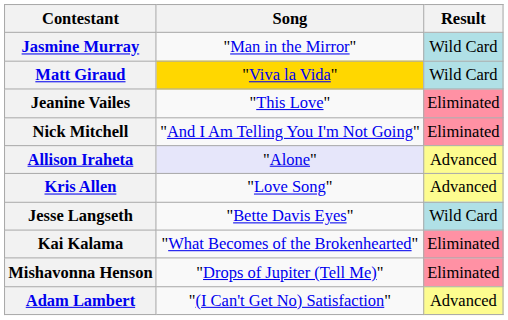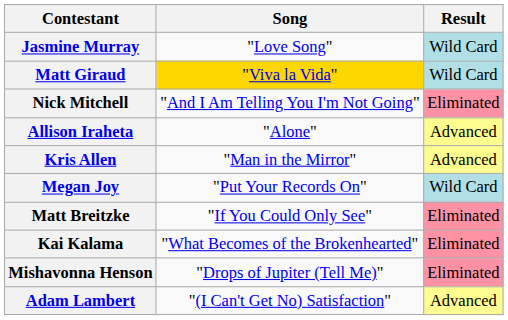(290, 46) "Man in the Mirror" -> (290, 46) "Love Song"
- row: (80, 103)
(290, 159) lavender background -> (290, 131) no background
(290, 187) "Love Song" -> (290, 159) "Man in the Mirror"
+ row: (80, 187)
+ row: (80, 215)
- row: (80, 215)
